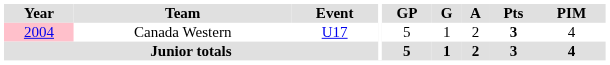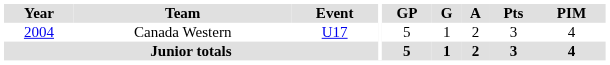(39, 32) pink background -> (39, 32) no background
(513, 32) bold -> (513, 32) normal
